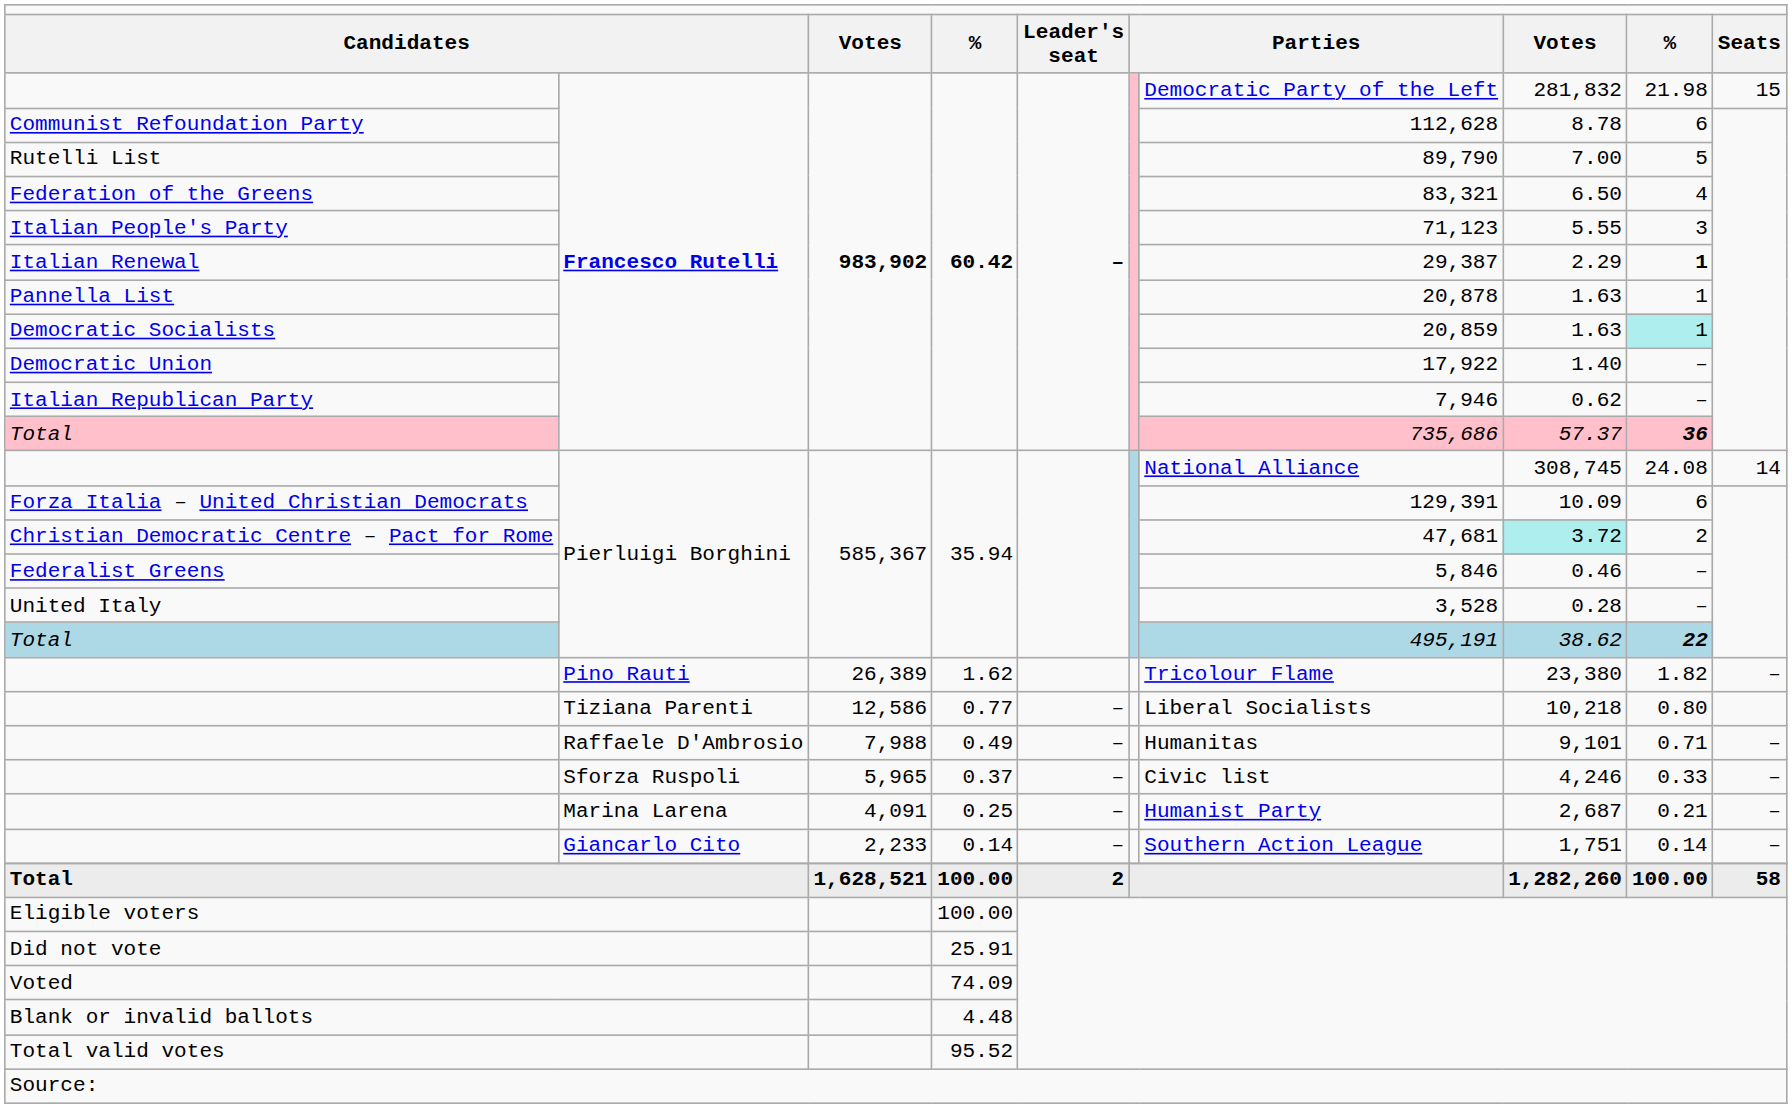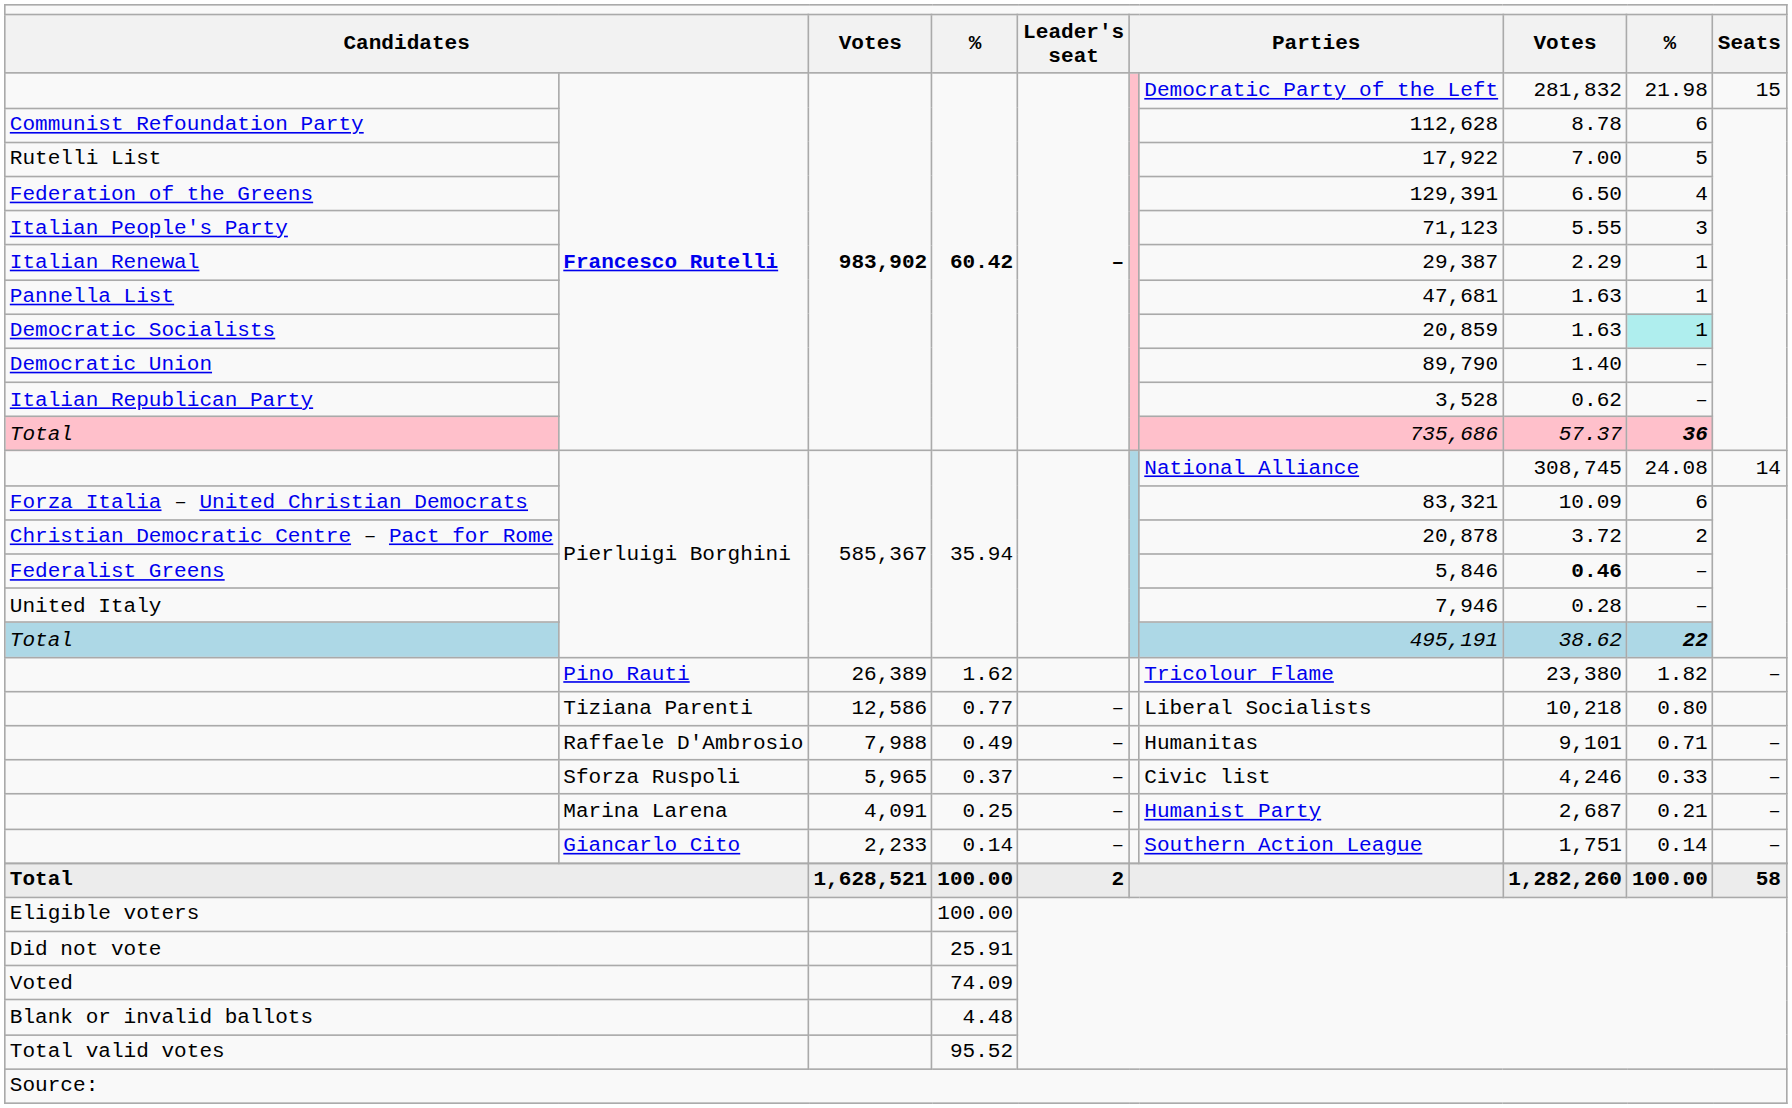(1460, 159) 89,790 -> (1460, 159) 17,922
(1460, 194) 83,321 -> (1454, 194) 129,391
(1701, 262) bold -> (1701, 262) normal
(1460, 297) 20,878 -> (1460, 297) 47,681
(1460, 365) 17,922 -> (1460, 365) 89,790
(1467, 400) 7,946 -> (1467, 400) 3,528
(1454, 503) 129,391 -> (1460, 503) 83,321
(1460, 537) 47,681 -> (1460, 537) 20,878
(1597, 537) paleturquoise background -> (1597, 537) no background
(1597, 571) normal -> (1597, 571) bold
(1467, 605) 3,528 -> (1467, 605) 7,946
